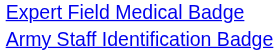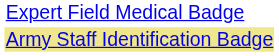(139, 39) no background -> (139, 39) khaki background
